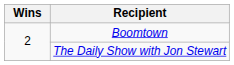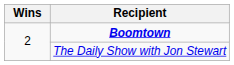(140, 32) normal -> (140, 32) bold
